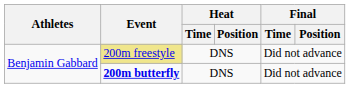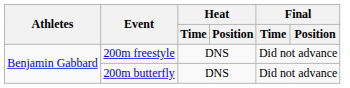(139, 54) khaki background -> (139, 54) no background
(141, 73) bold -> (139, 73) normal
